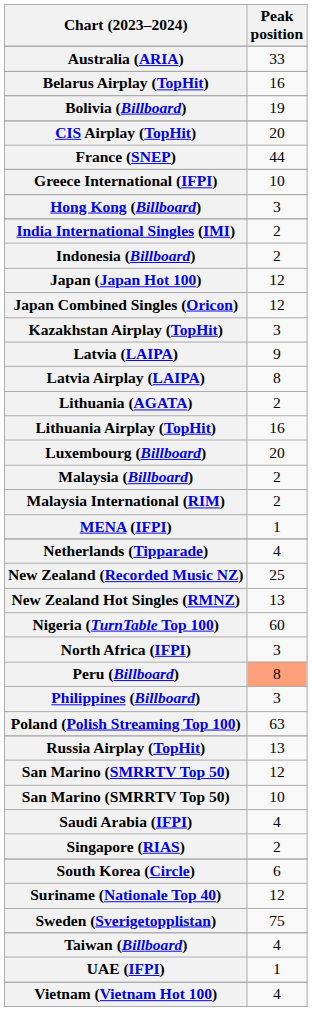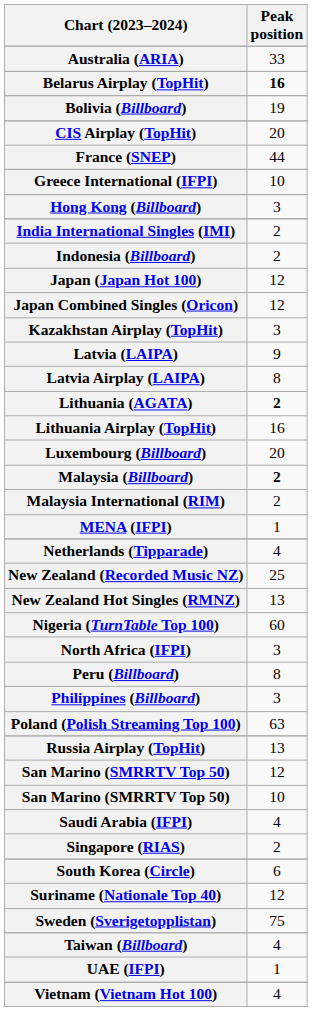(277, 83) normal -> (277, 83) bold
(277, 403) normal -> (277, 403) bold
(277, 477) normal -> (277, 477) bold
(277, 674) lightsalmon background -> (277, 674) no background
